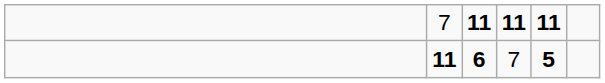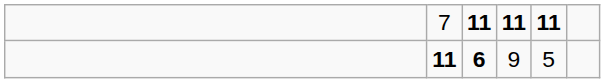(514, 58) 7 -> (514, 58) 9
(549, 58) bold -> (549, 58) normal
